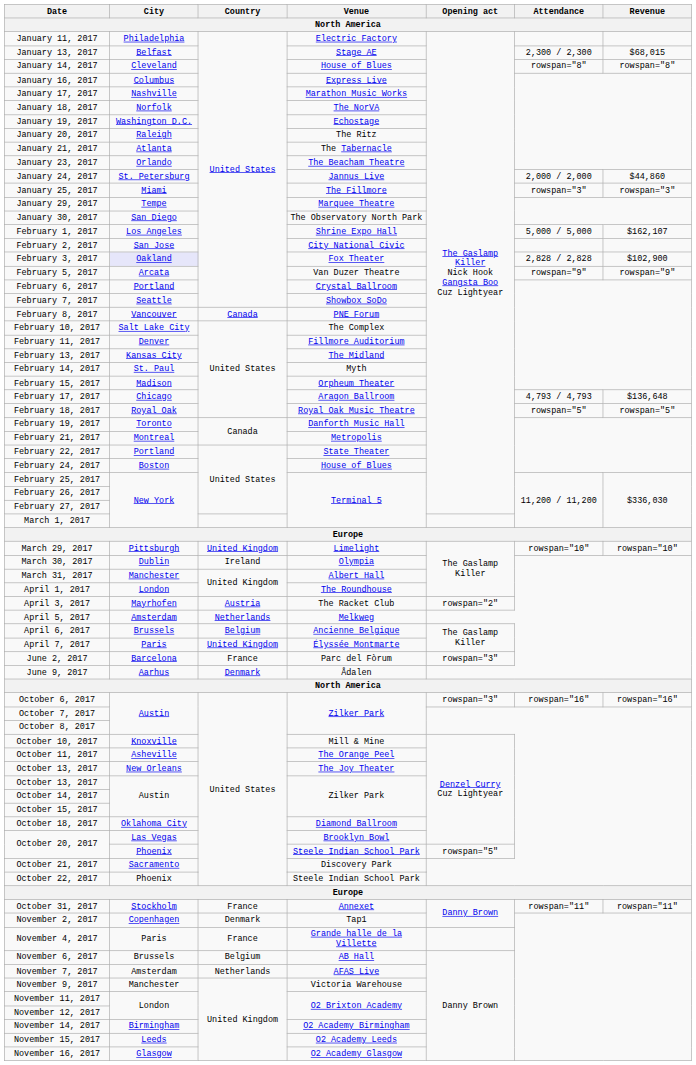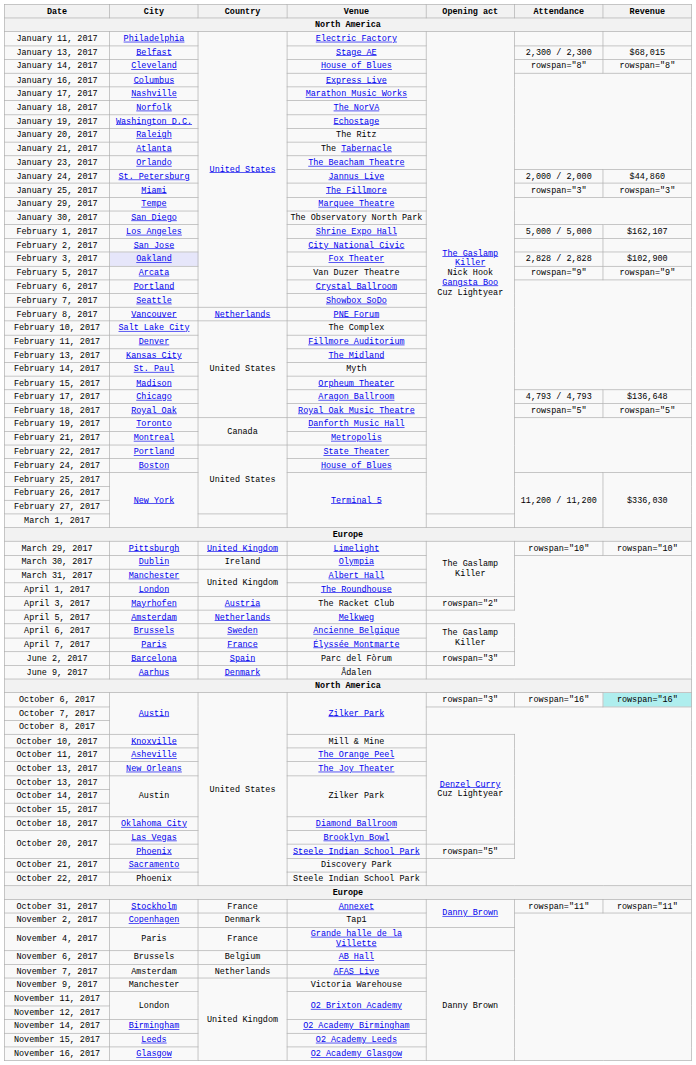(243, 314) Canada -> (243, 314) Netherlands
(243, 631) Belgium -> (243, 631) Sweden
(243, 645) United Kingdom -> (243, 645) France
(243, 658) France -> (243, 658) Spain
(647, 700) no background -> (647, 700) paleturquoise background
